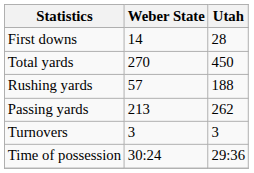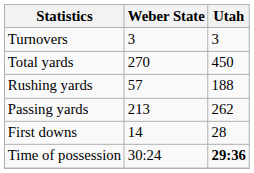rows swapped: (42, 39) <-> (38, 132)
(228, 156) normal -> (229, 156) bold
